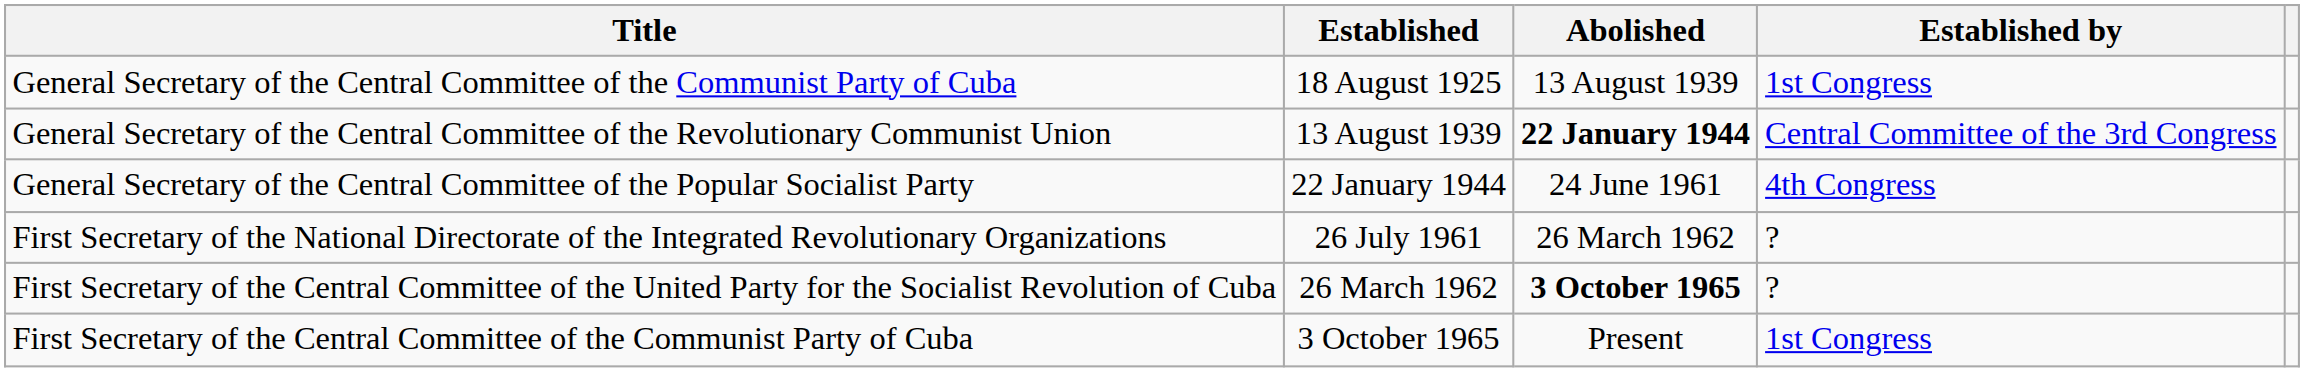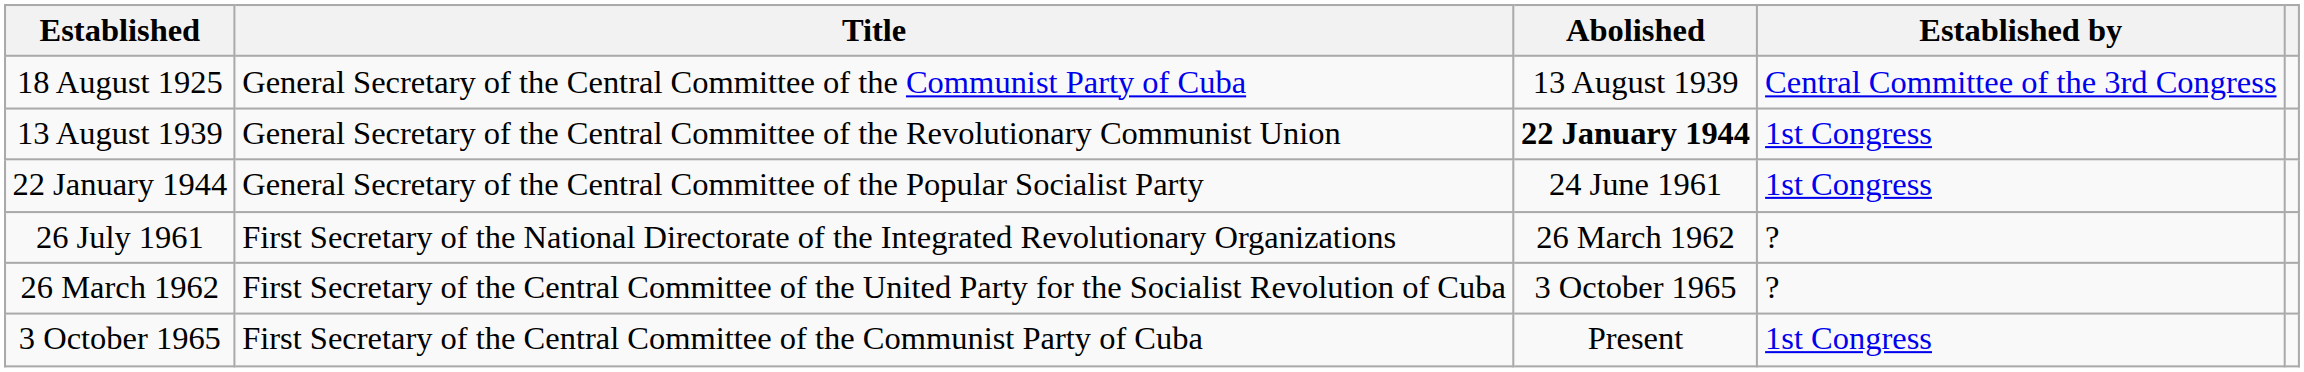columns swapped: (644, 30) <-> (1399, 30)
(1849, 81) 1st Congress -> (2021, 81) Central Committee of the 3rd Congress
(2021, 133) Central Committee of the 3rd Congress -> (1849, 133) 1st Congress
(1850, 184) 4th Congress -> (1849, 184) 1st Congress
(1636, 287) bold -> (1636, 287) normal
